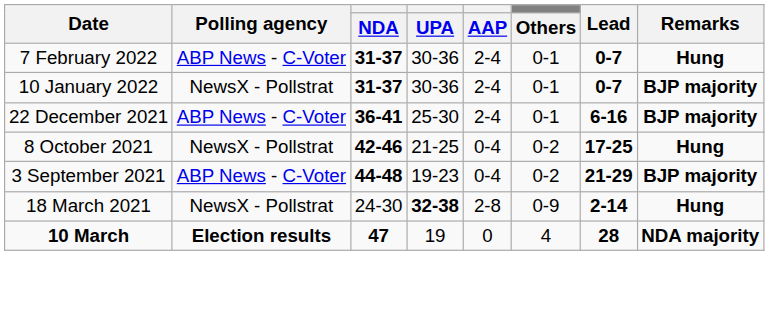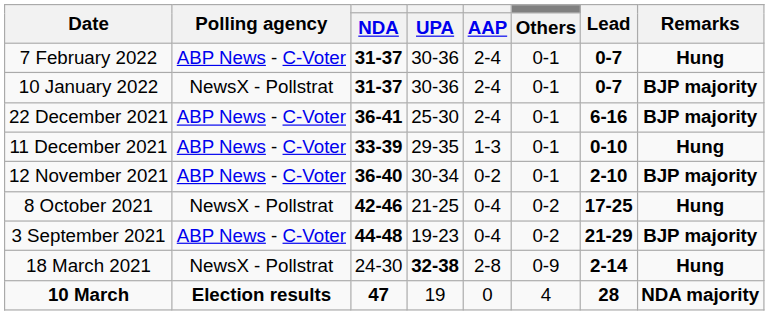+ row: (89, 146)
+ row: (89, 176)
